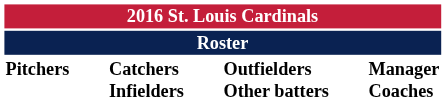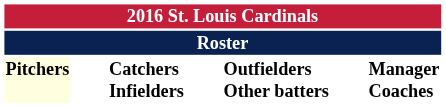(37, 69) no background -> (37, 69) lightyellow background
